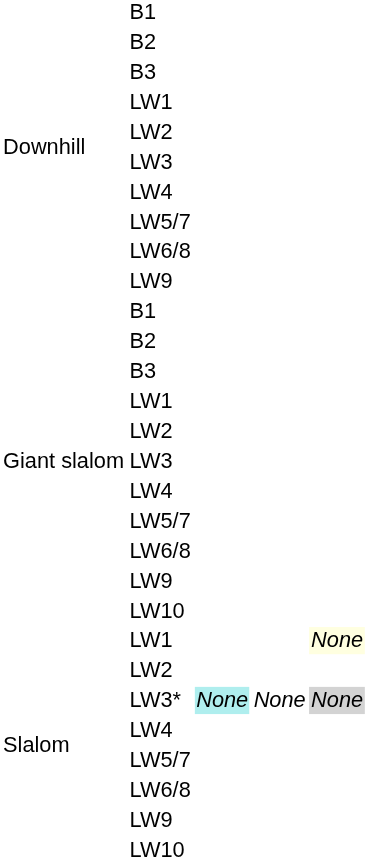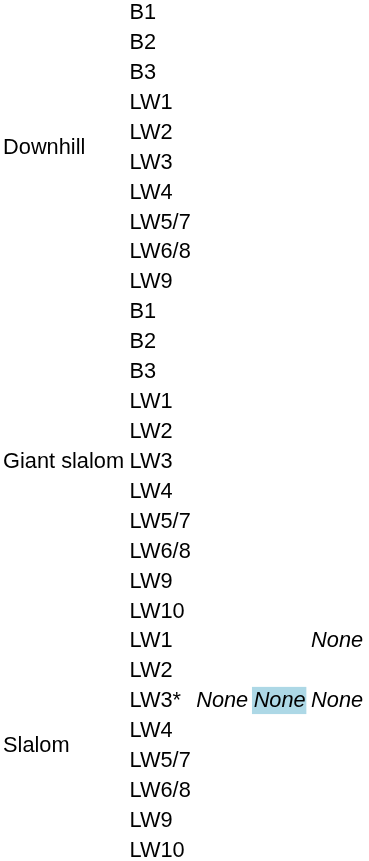(337, 640) lightyellow background -> (337, 640) no background
(222, 700) paleturquoise background -> (222, 700) no background
(280, 700) no background -> (280, 700) lightblue background
(337, 700) lightgrey background -> (337, 700) no background
